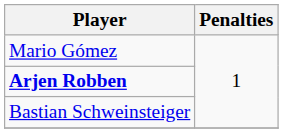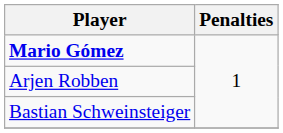(63, 50) normal -> (66, 50) bold
(68, 81) bold -> (64, 81) normal
